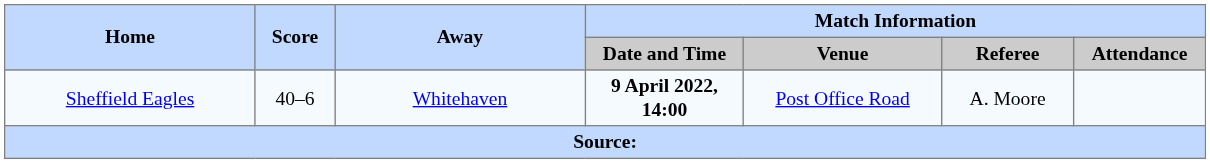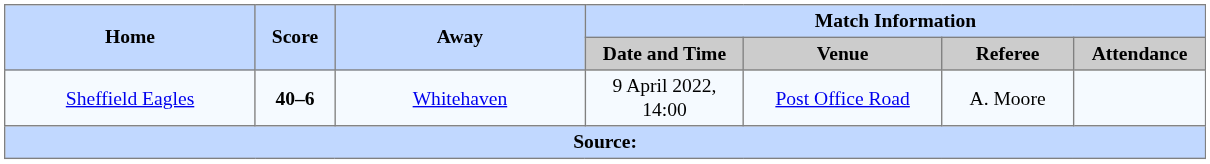(295, 97) normal -> (295, 97) bold
(664, 97) bold -> (664, 97) normal
